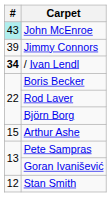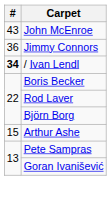(13, 30) paleturquoise background -> (13, 30) no background
(13, 47) 39 -> (13, 47) 36
- row: (50, 183)
